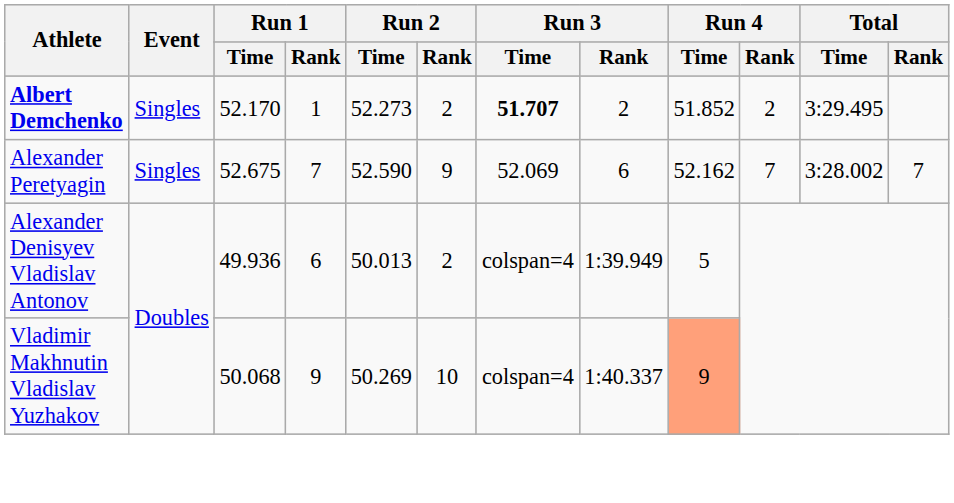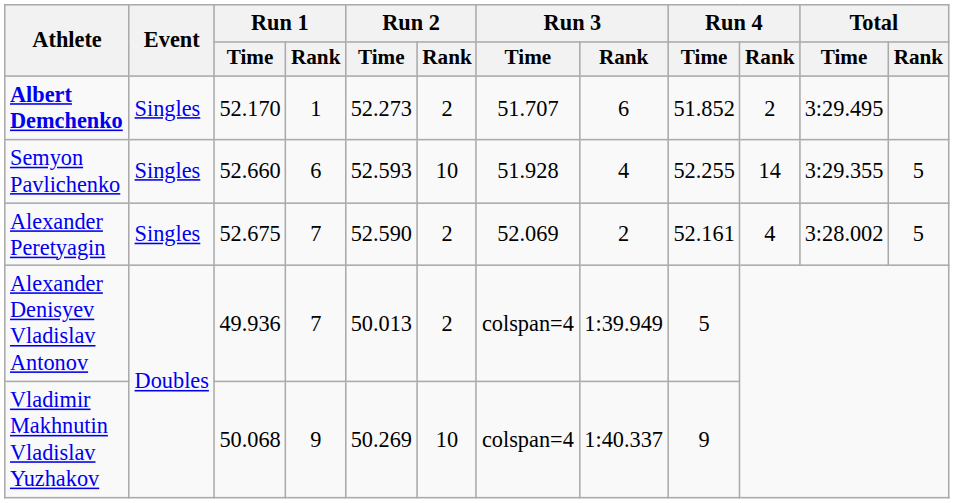(528, 108) bold -> (528, 108) normal
(624, 108) 2 -> (624, 108) 6
+ row: (65, 171)
(447, 171) 9 -> (447, 234) 2
(624, 171) 6 -> (624, 234) 2
(704, 171) 52.162 -> (704, 234) 52.161
(770, 171) 7 -> (770, 234) 4
(918, 171) 7 -> (918, 234) 5
(316, 260) 6 -> (316, 323) 7
(704, 376) lightsalmon background -> (704, 439) no background
